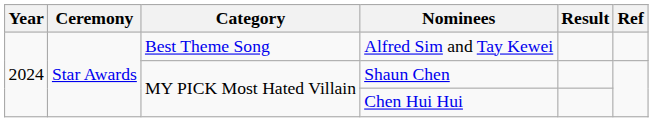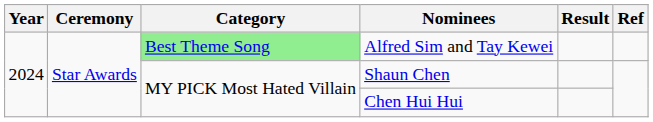(207, 46) no background -> (207, 46) lightgreen background
